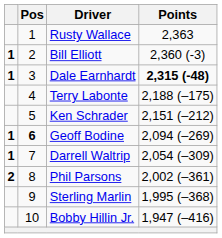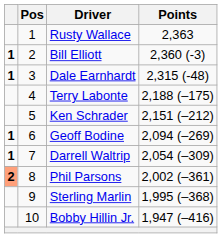(178, 75) bold -> (178, 75) normal
(32, 136) bold -> (32, 136) normal
(11, 176) no background -> (11, 176) lightsalmon background
